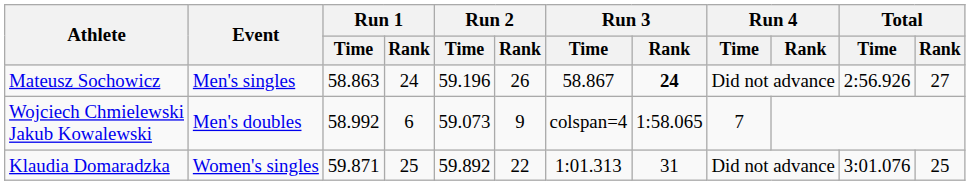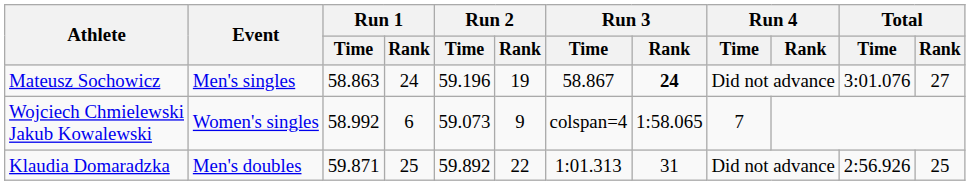(520, 80) 26 -> (520, 80) 19
(877, 80) 2:56.926 -> (877, 80) 3:01.076
(247, 123) Men's doubles -> (256, 123) Women's singles
(256, 165) Women's singles -> (247, 165) Men's doubles
(877, 165) 3:01.076 -> (877, 165) 2:56.926
